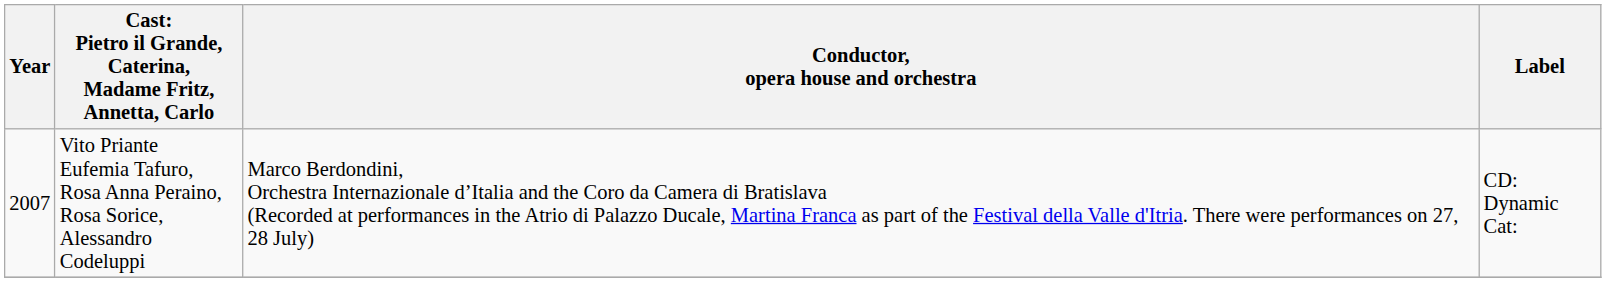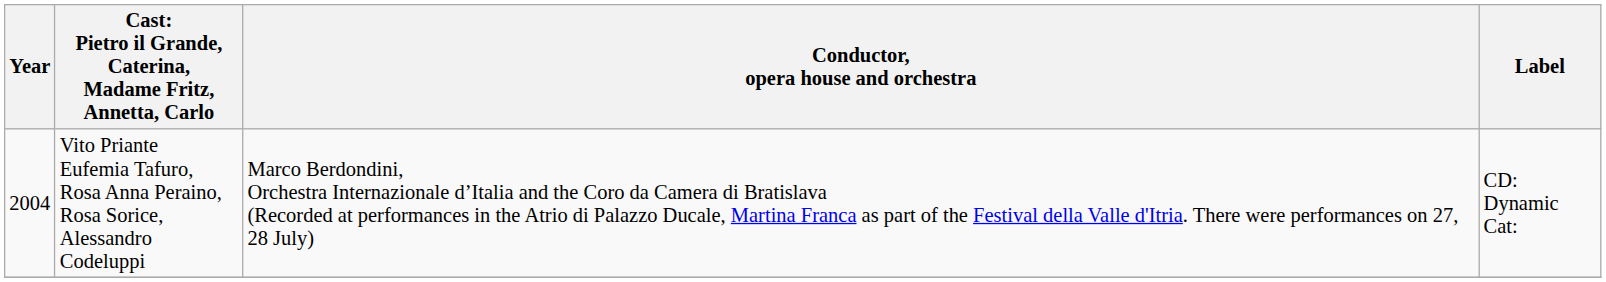(30, 202) 2007 -> (30, 202) 2004
